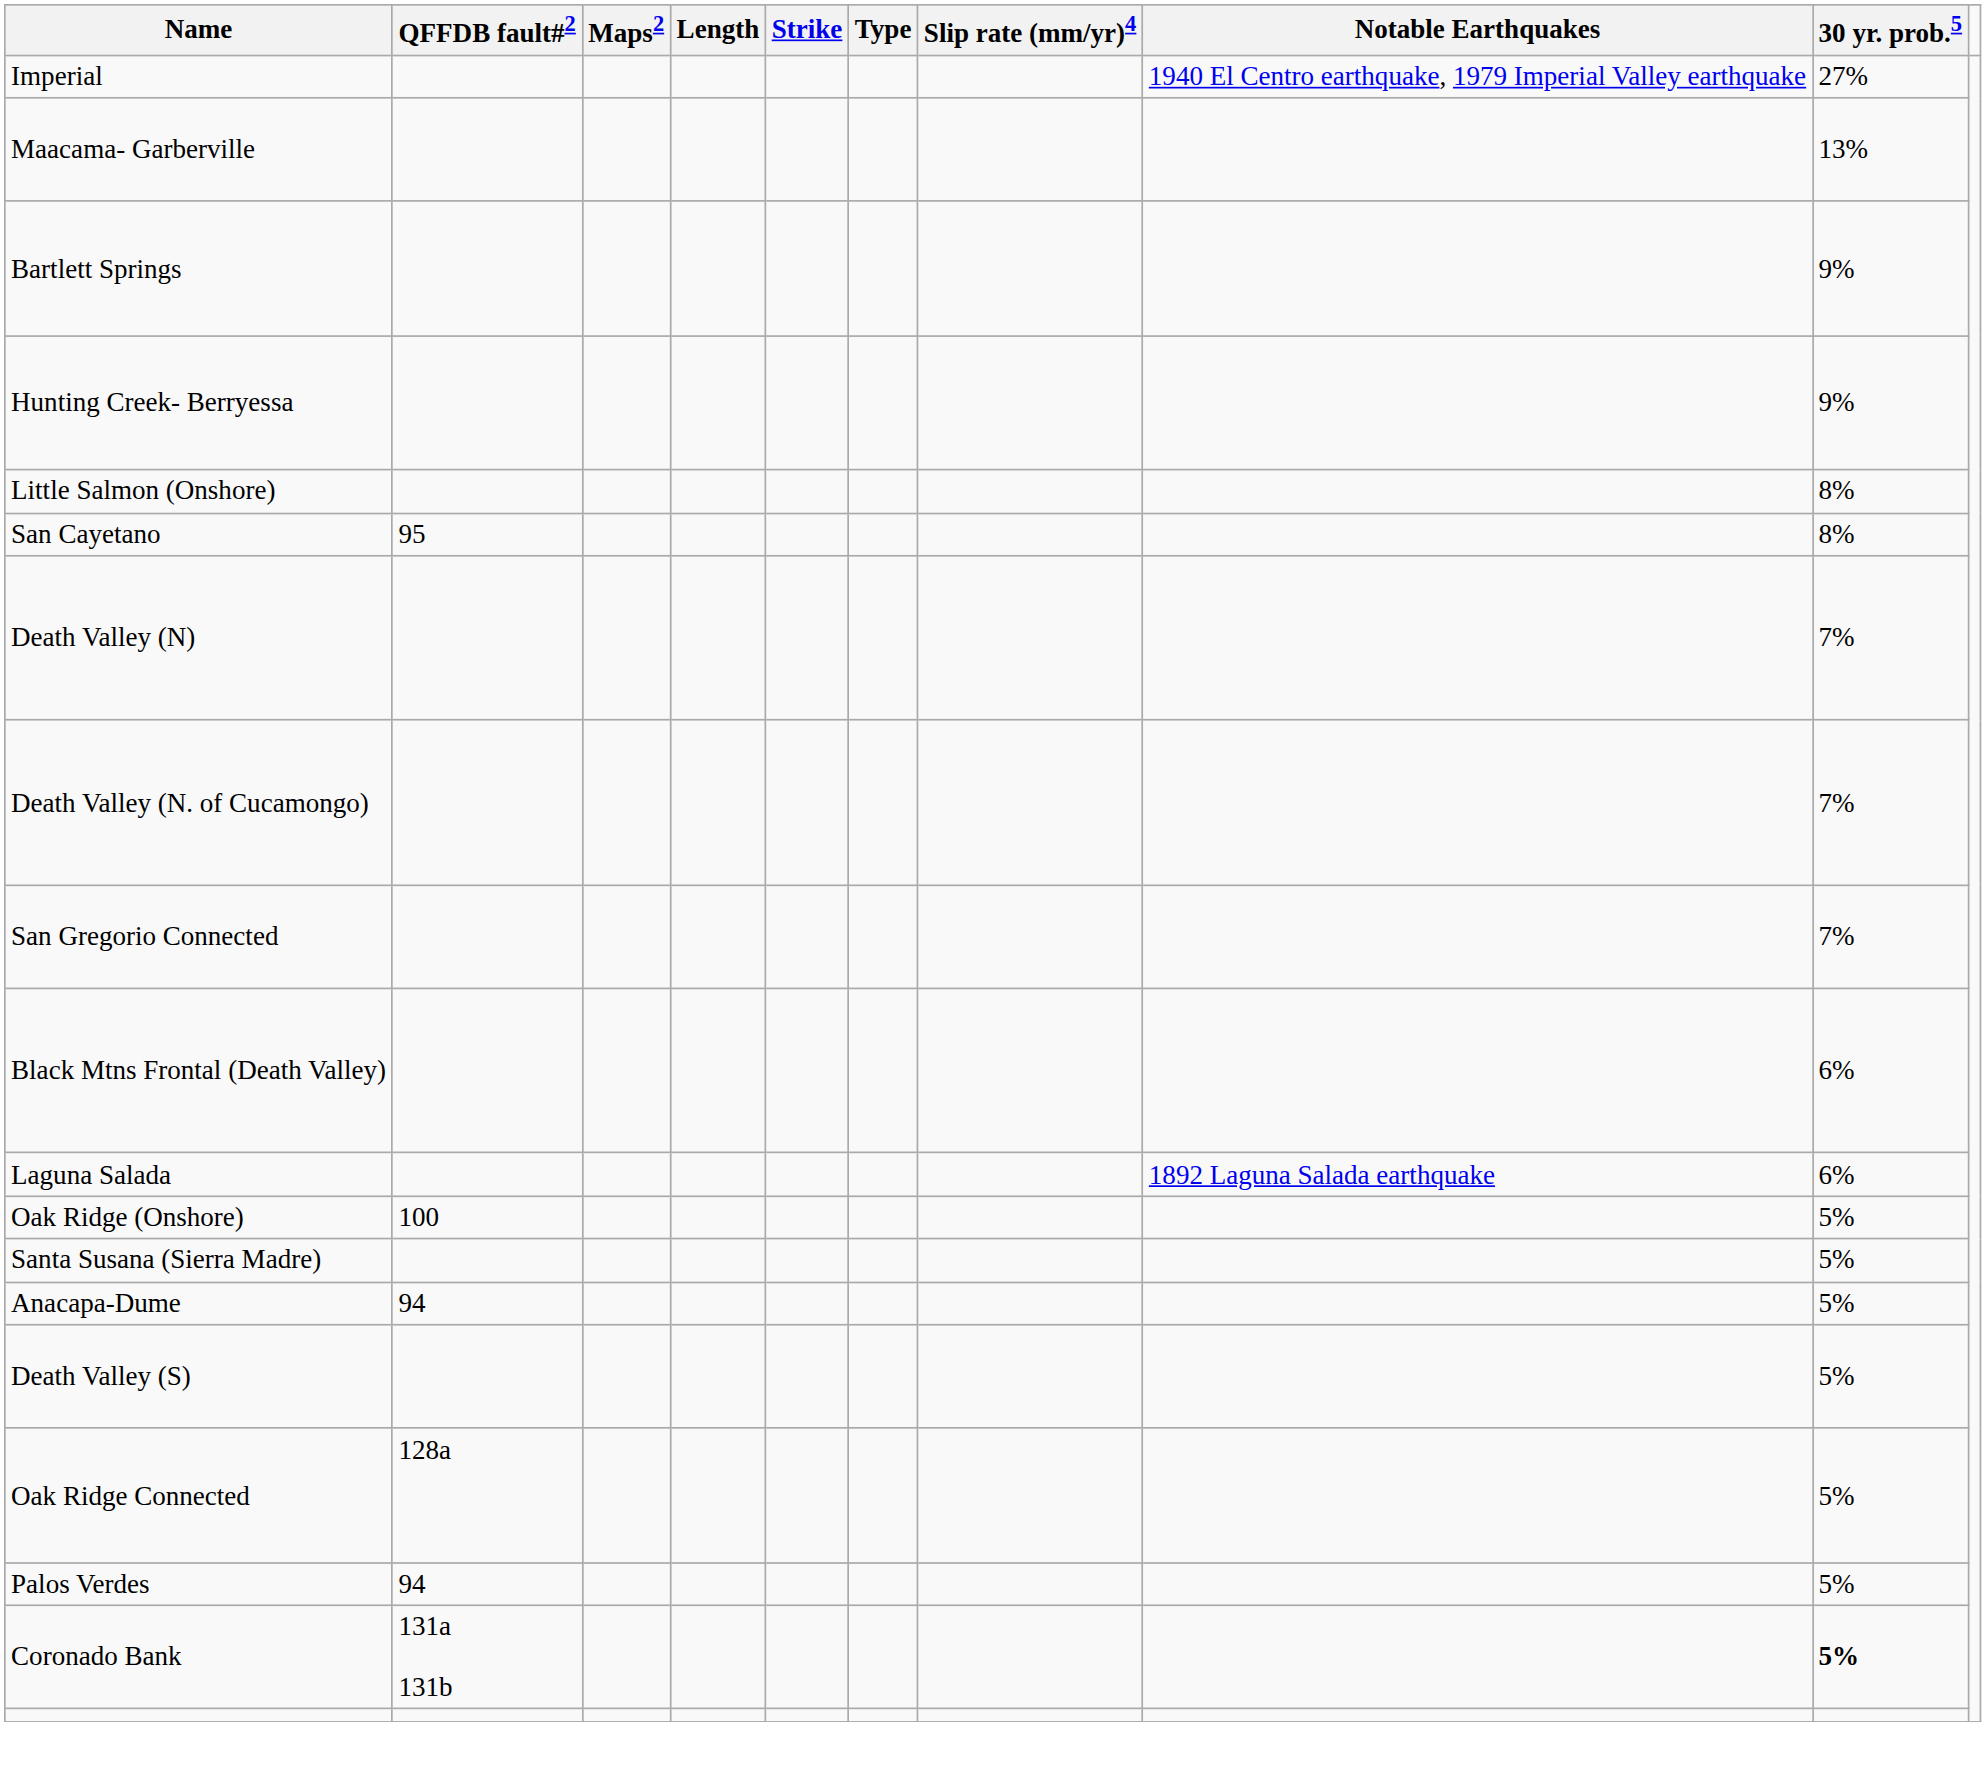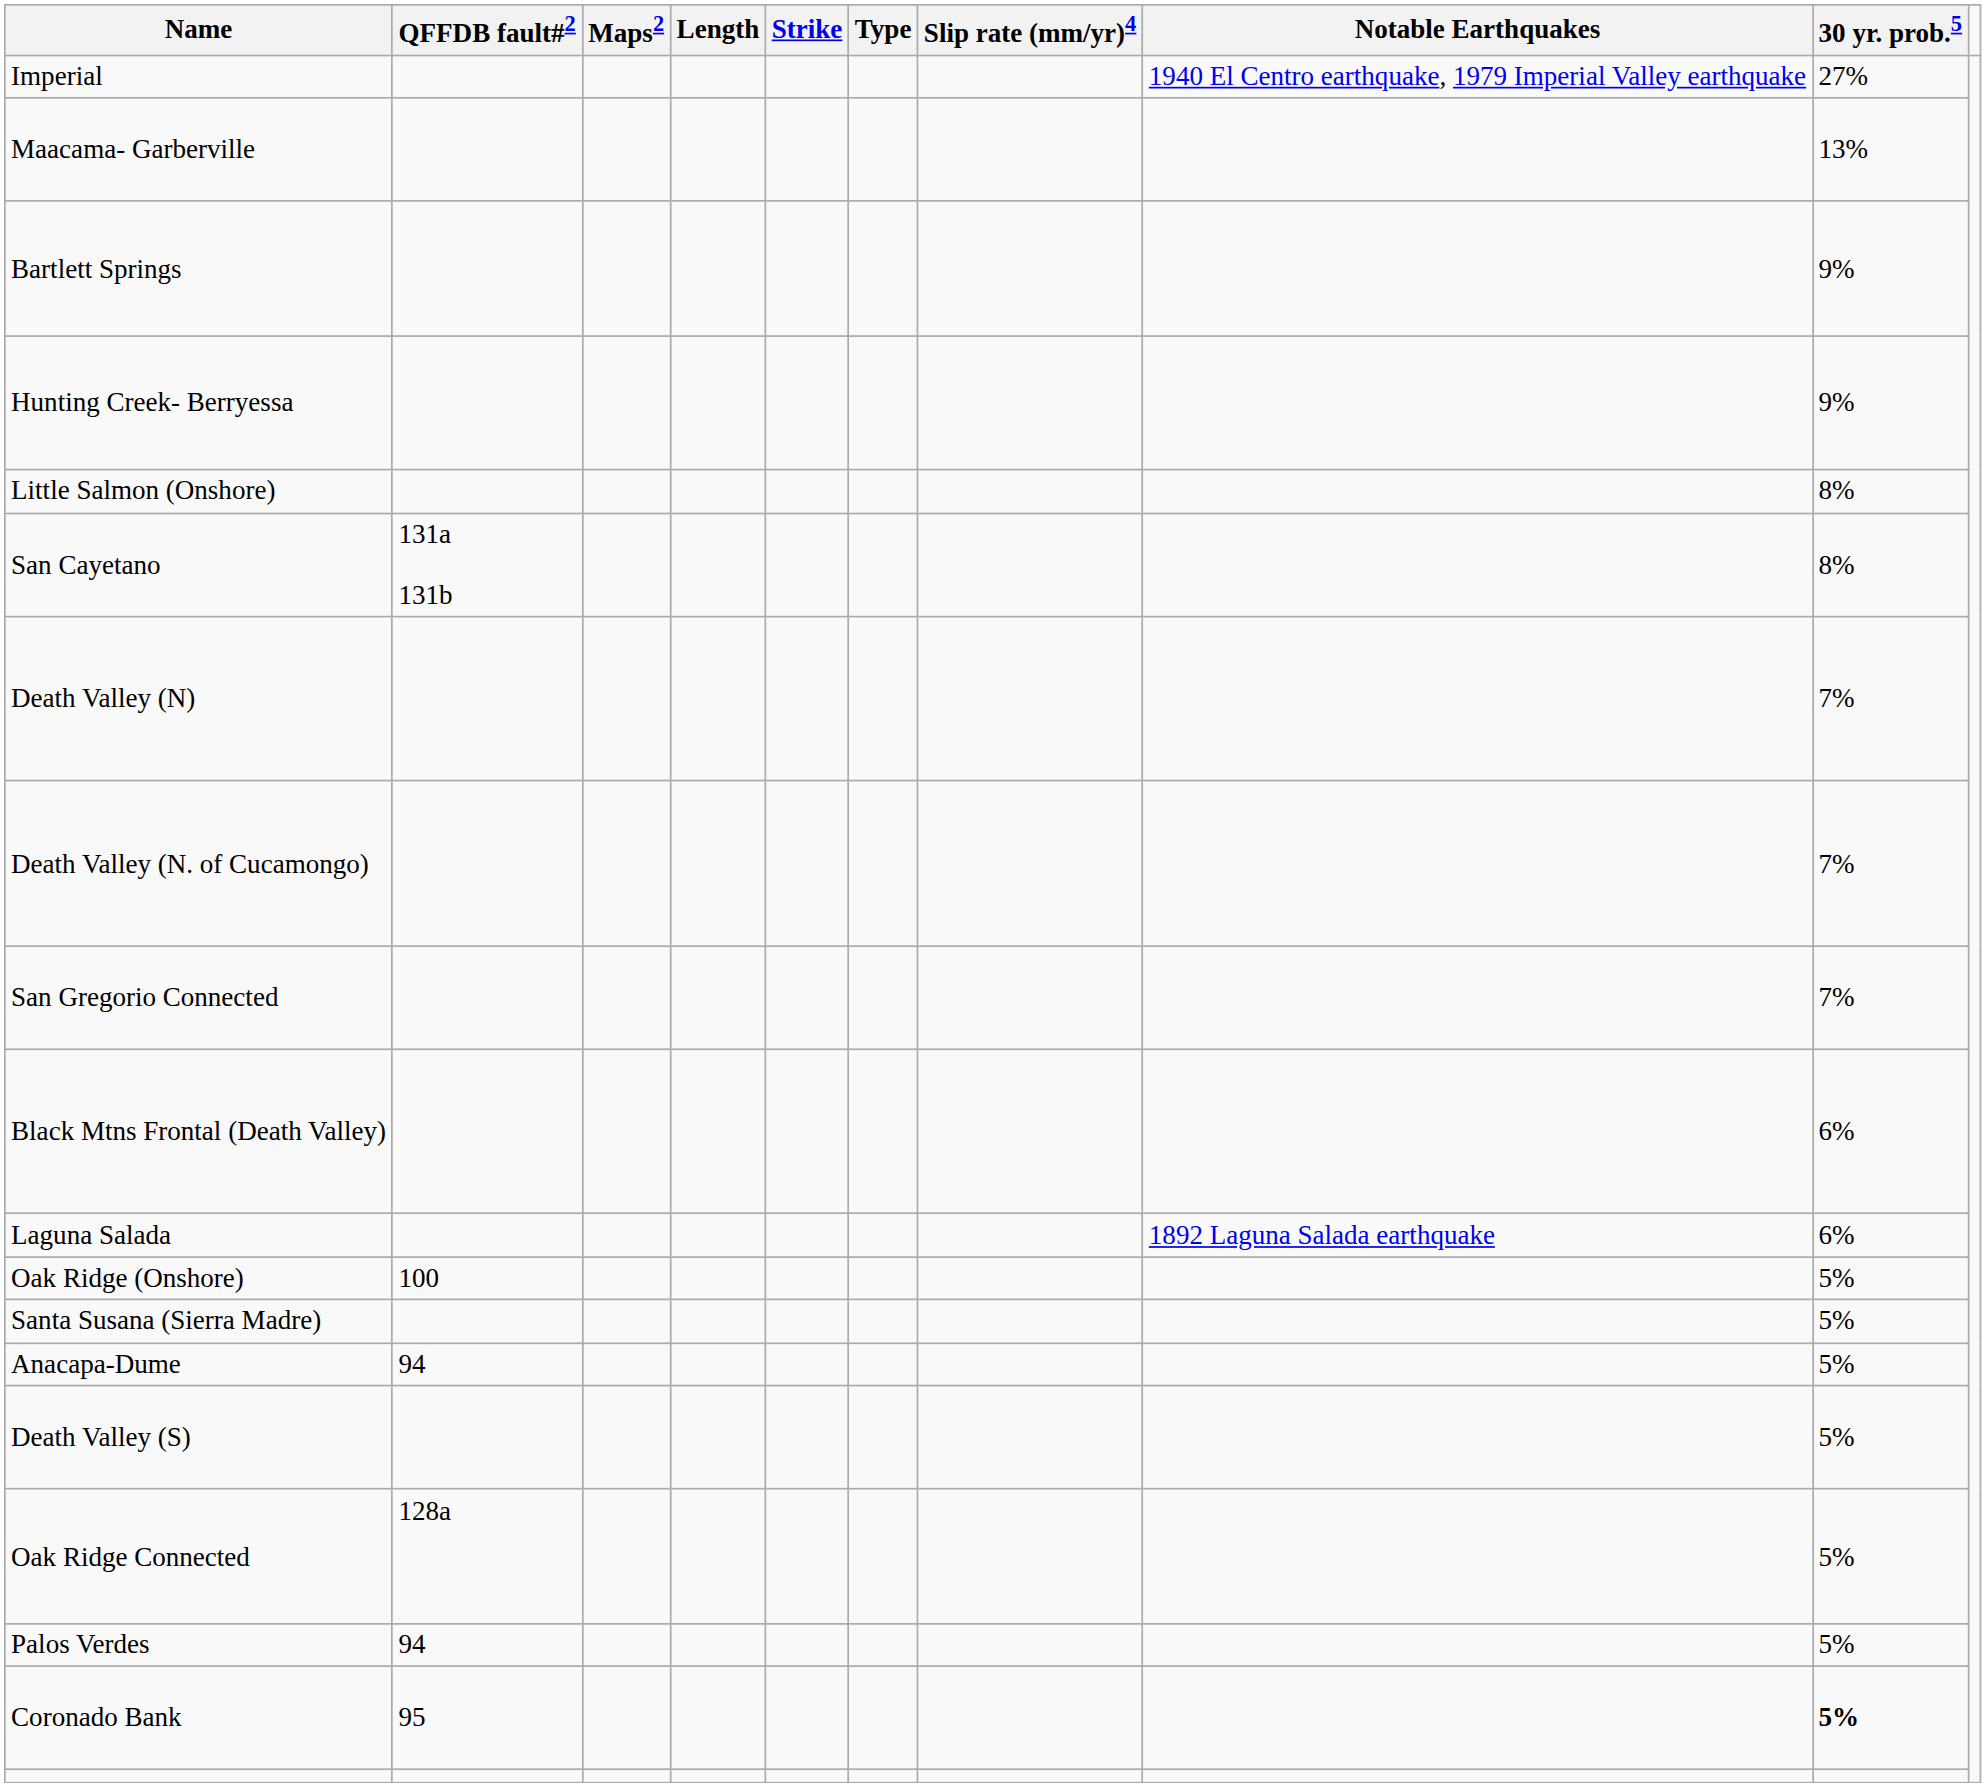(412, 533) 95 -> (426, 564) 131a 131b
(426, 1656) 131a 131b -> (412, 1717) 95
